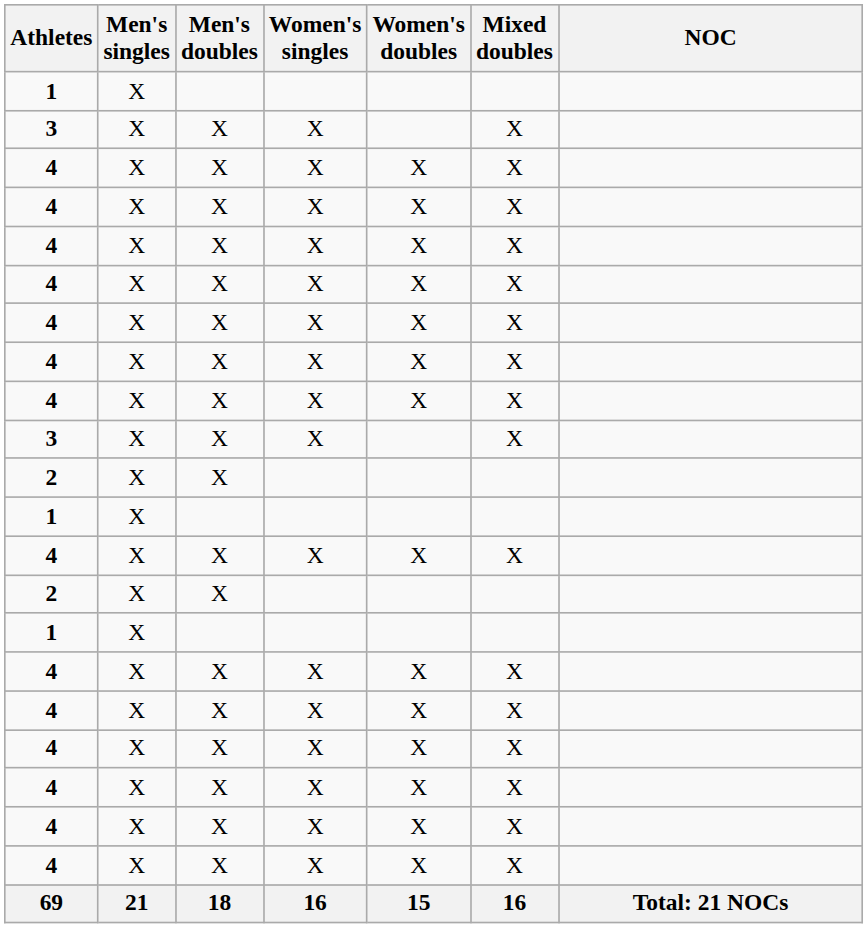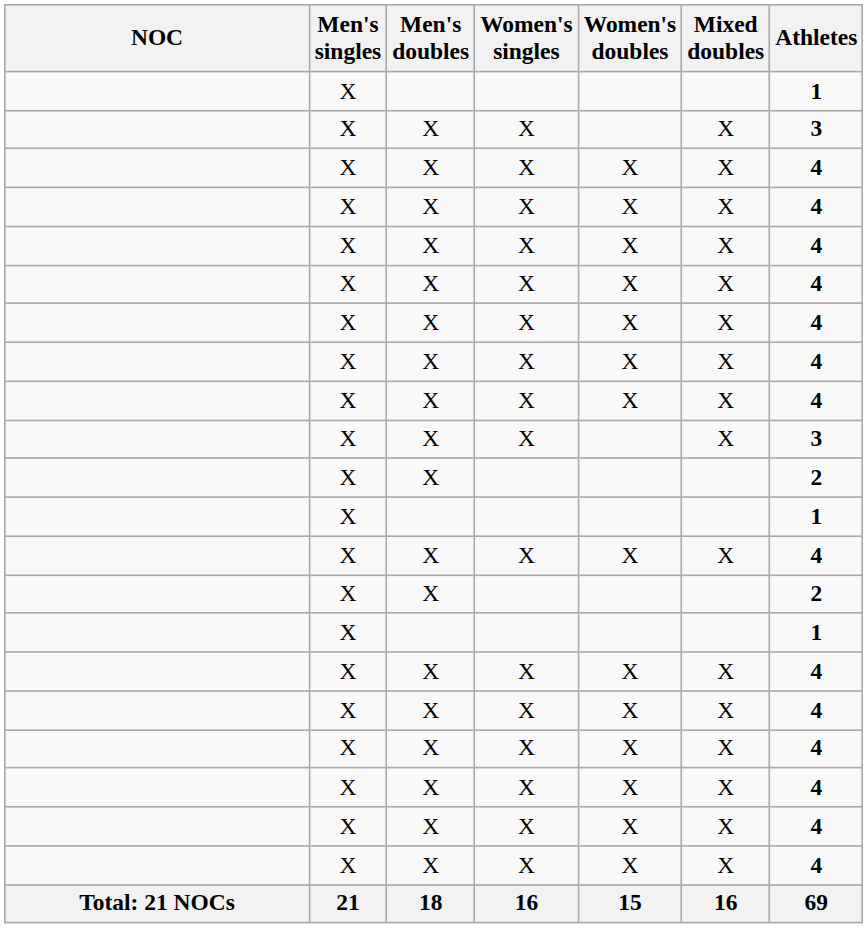columns swapped: (711, 38) <-> (51, 38)
